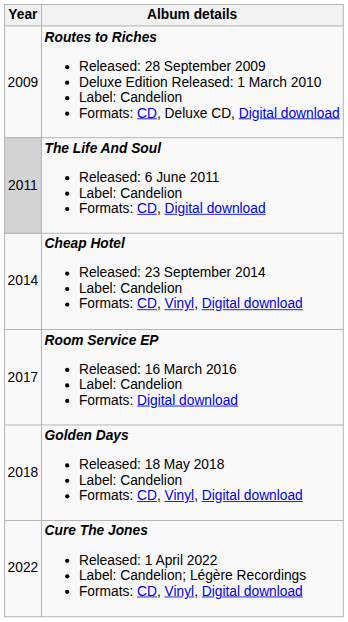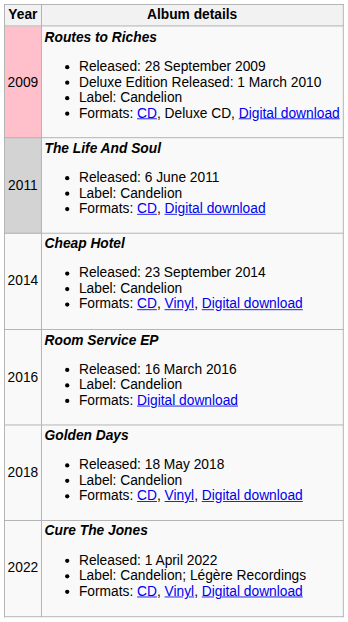(23, 81) no background -> (23, 81) pink background
(23, 377) 2017 -> (23, 377) 2016
